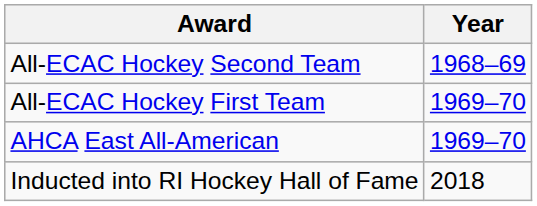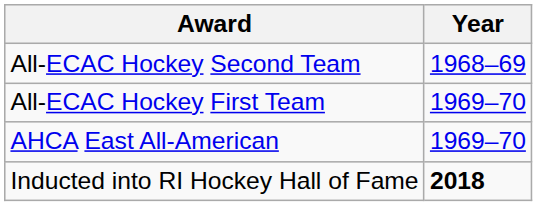(457, 180) normal -> (457, 180) bold
